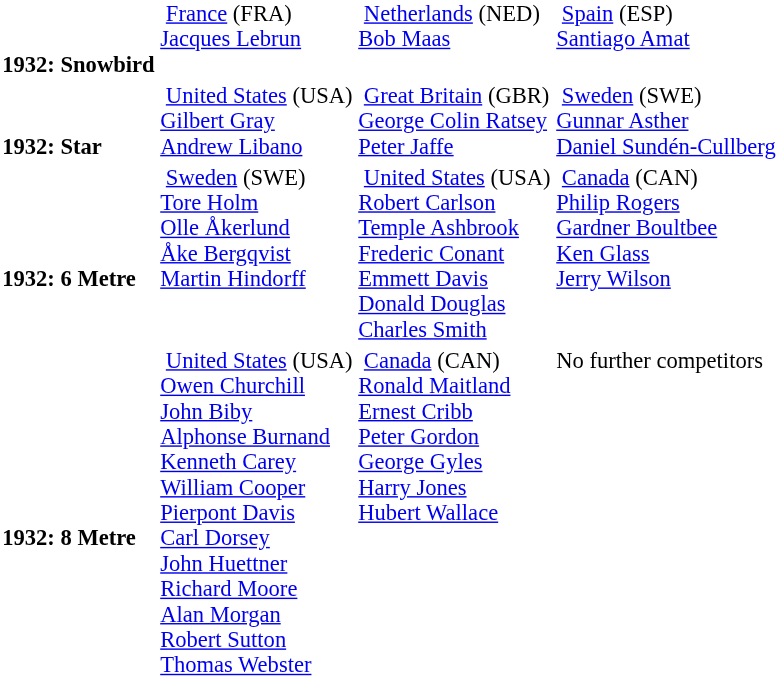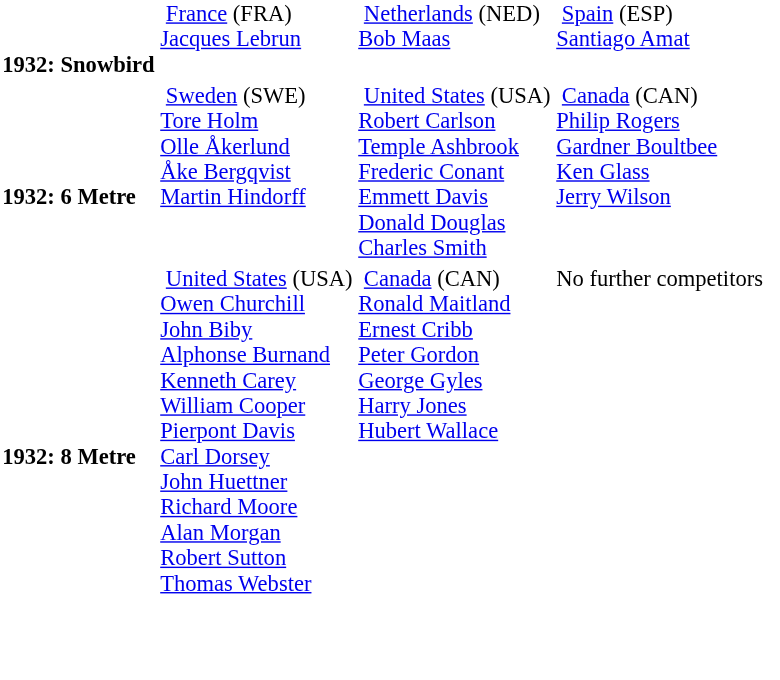- row: (52, 146)
